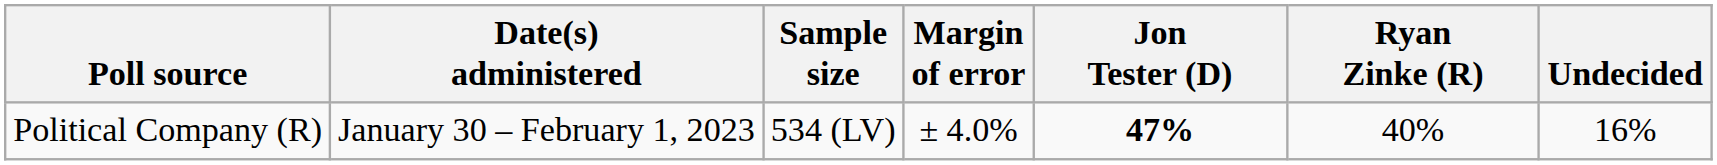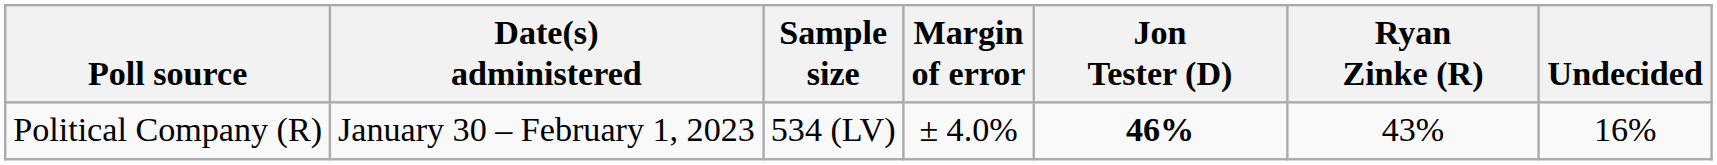(1160, 129) 47% -> (1160, 129) 46%
(1413, 129) 40% -> (1413, 129) 43%
